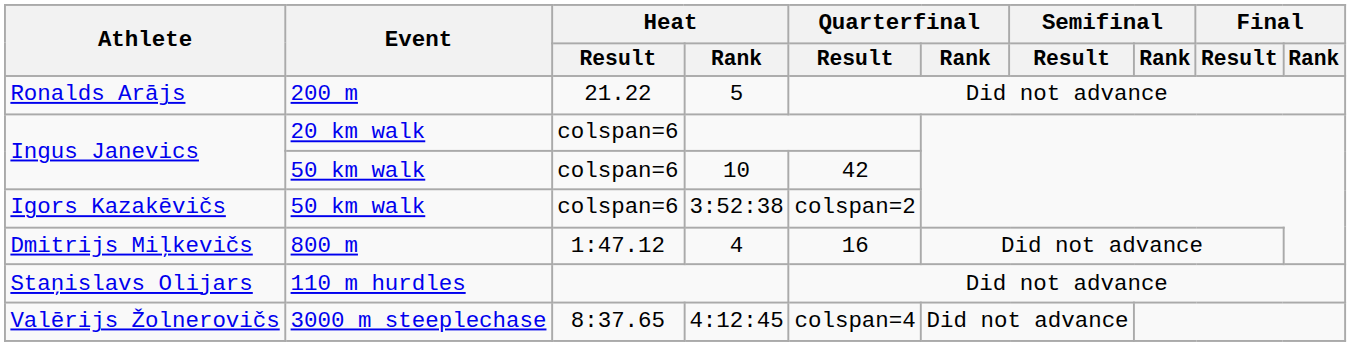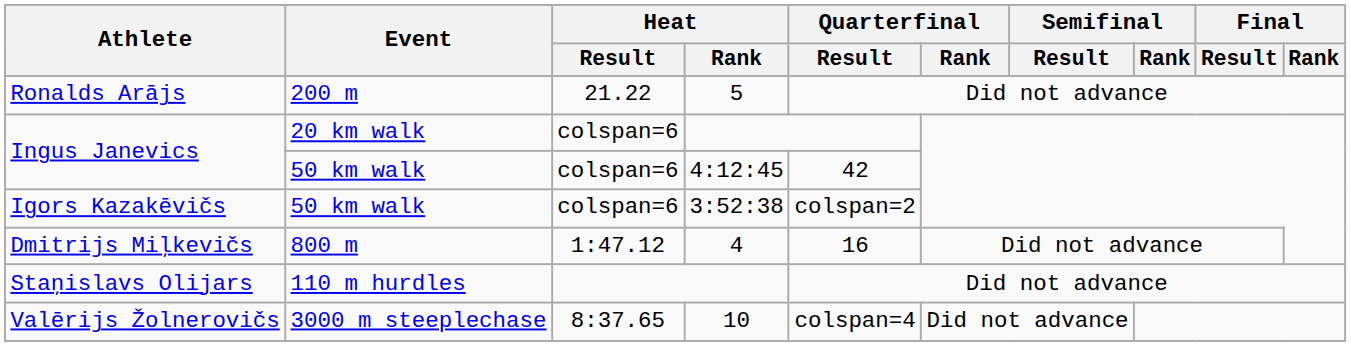(737, 170) 10 -> (737, 170) 4:12:45
(737, 321) 4:12:45 -> (737, 321) 10
